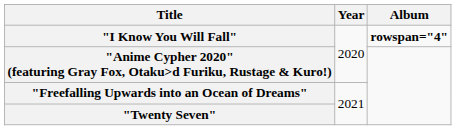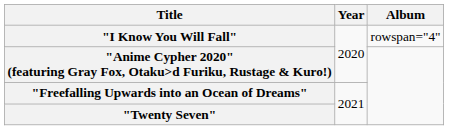(409, 36) bold -> (405, 36) normal
